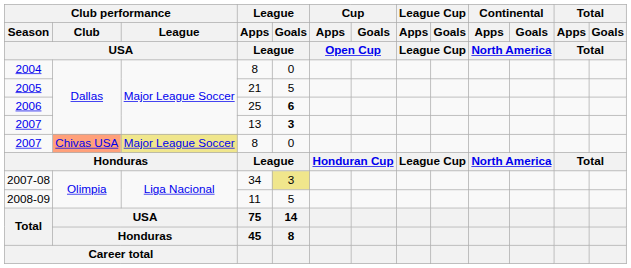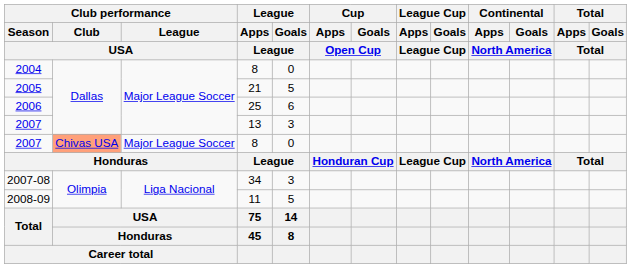(291, 106) bold -> (291, 106) normal
(291, 124) bold -> (291, 124) normal
(179, 143) khaki background -> (179, 143) no background
(291, 180) khaki background -> (291, 180) no background
